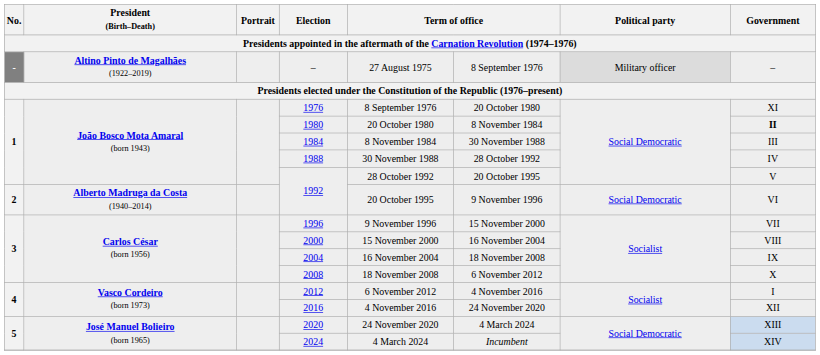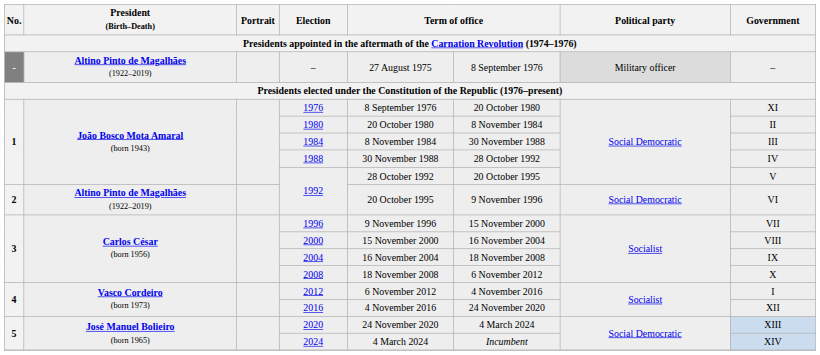(773, 125) bold -> (773, 125) normal
(130, 199) Alberto Madruga da Costa (1940–2014) -> (130, 199) Altino Pinto de Magalhães (1922–2019)
